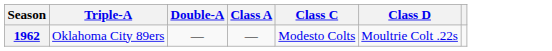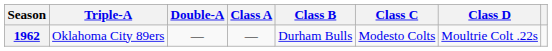+ column: (315, 14)
